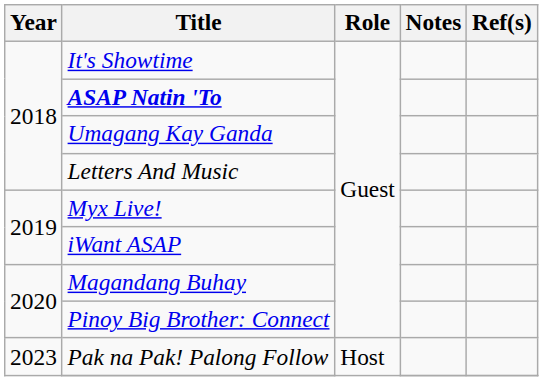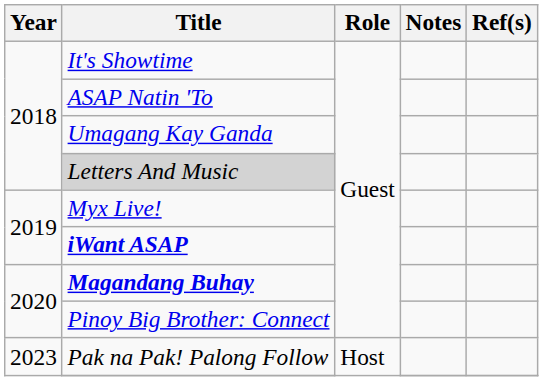(145, 97) bold -> (140, 97) normal
(153, 171) no background -> (153, 171) lightgrey background
(124, 245) normal -> (128, 245) bold
(157, 282) normal -> (161, 282) bold
